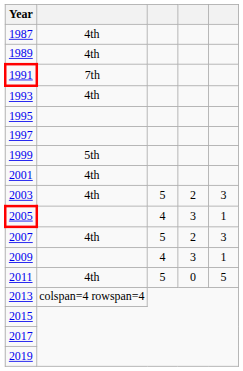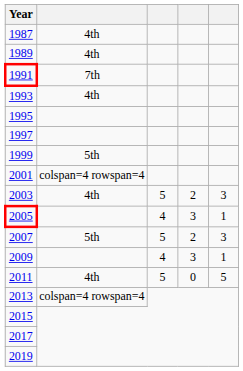(92, 175) 4th -> (92, 175) colspan=4 rowspan=4
(92, 237) 4th -> (92, 237) 5th
